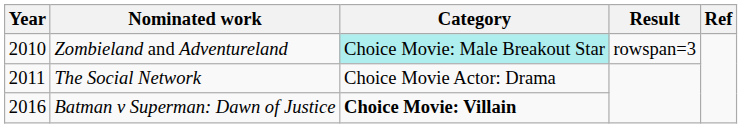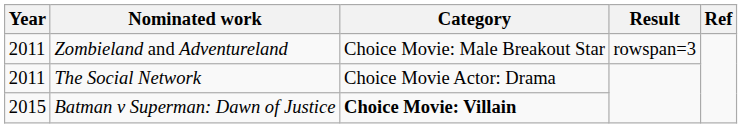(27, 48) 2010 -> (27, 48) 2011
(474, 48) paleturquoise background -> (474, 48) no background
(27, 107) 2016 -> (27, 107) 2015
